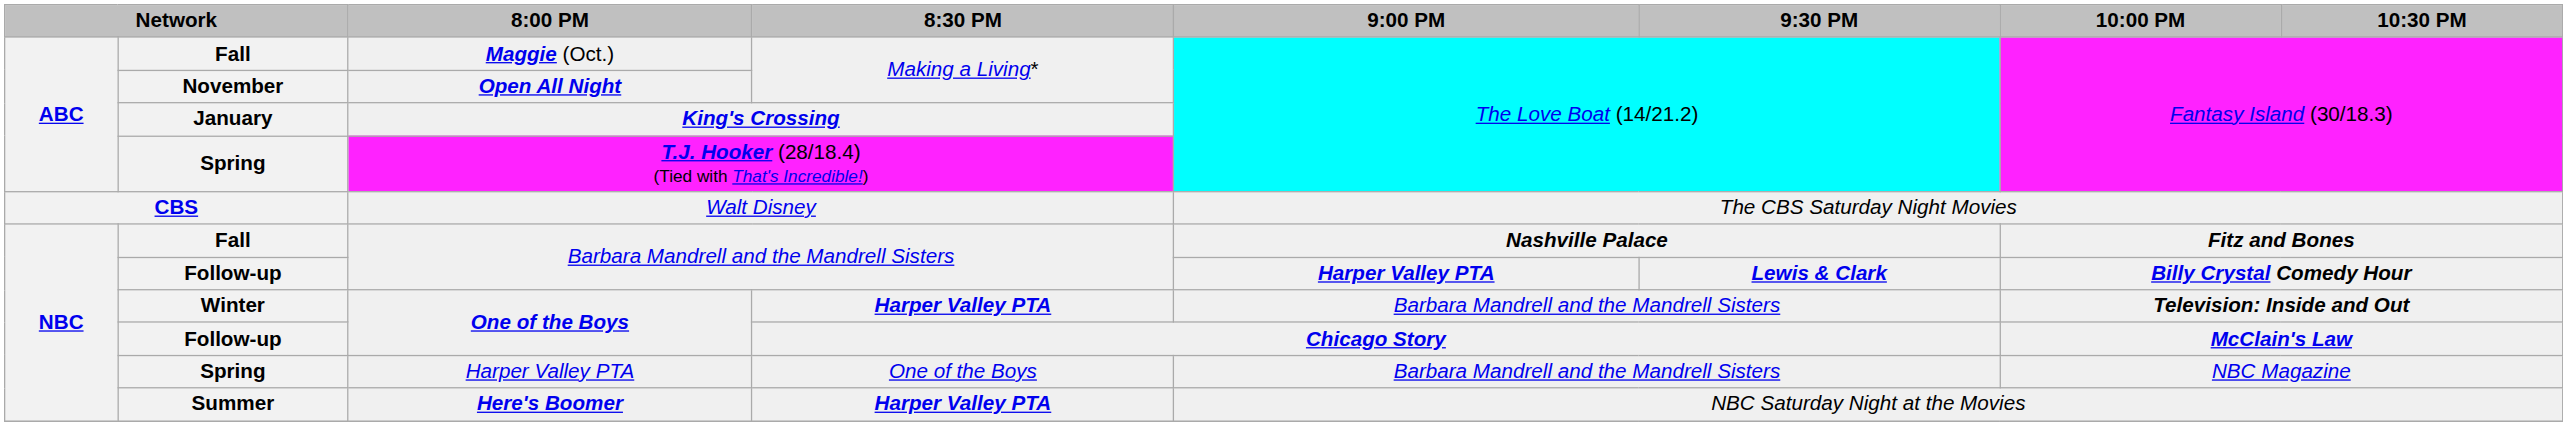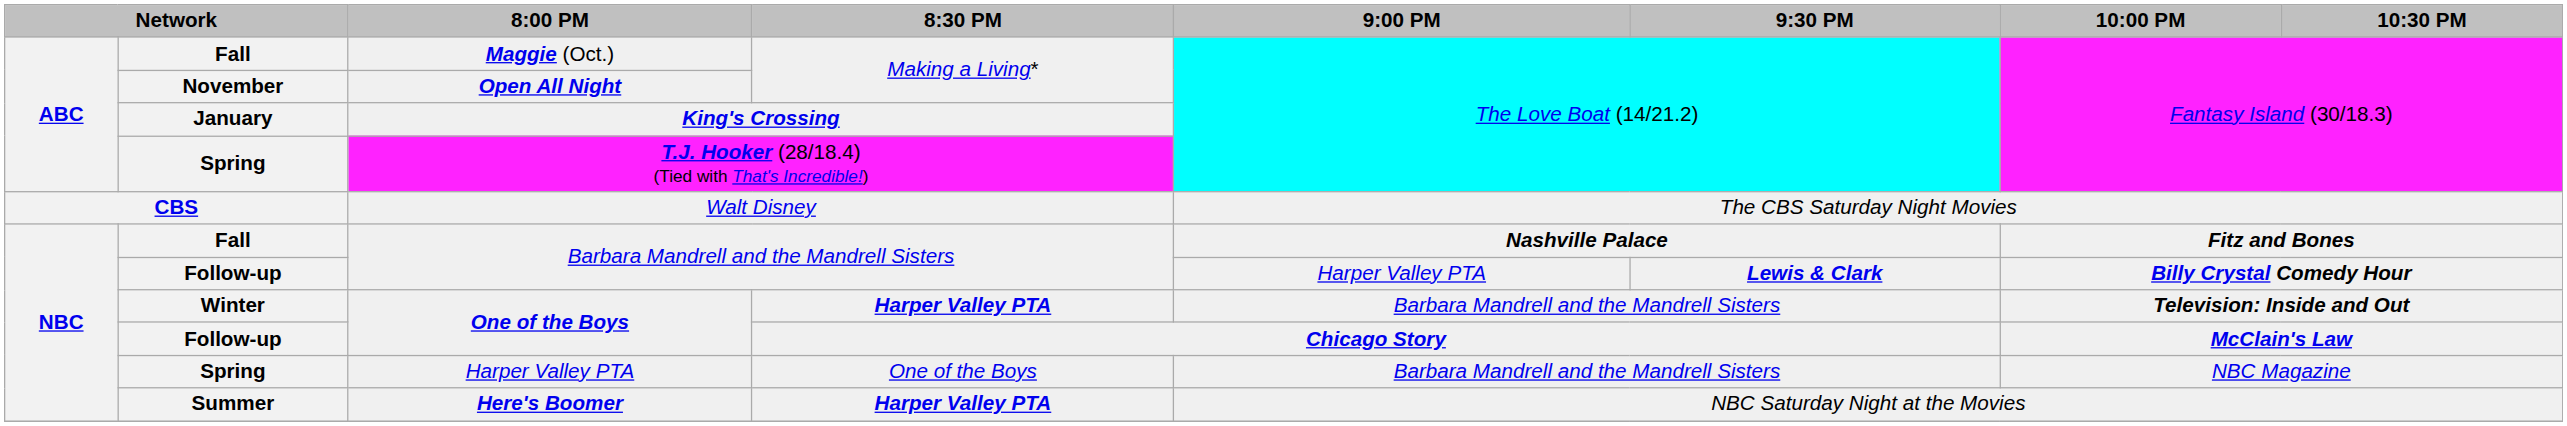(1406, 273) bold -> (1402, 273) normal
